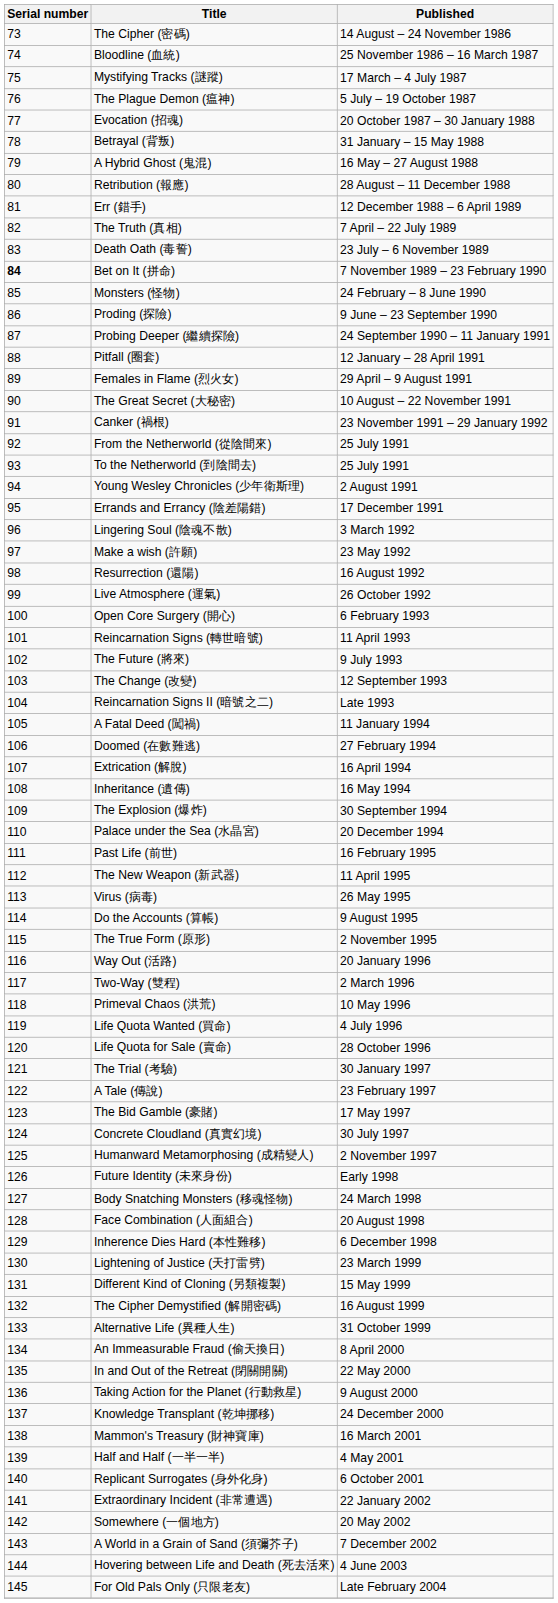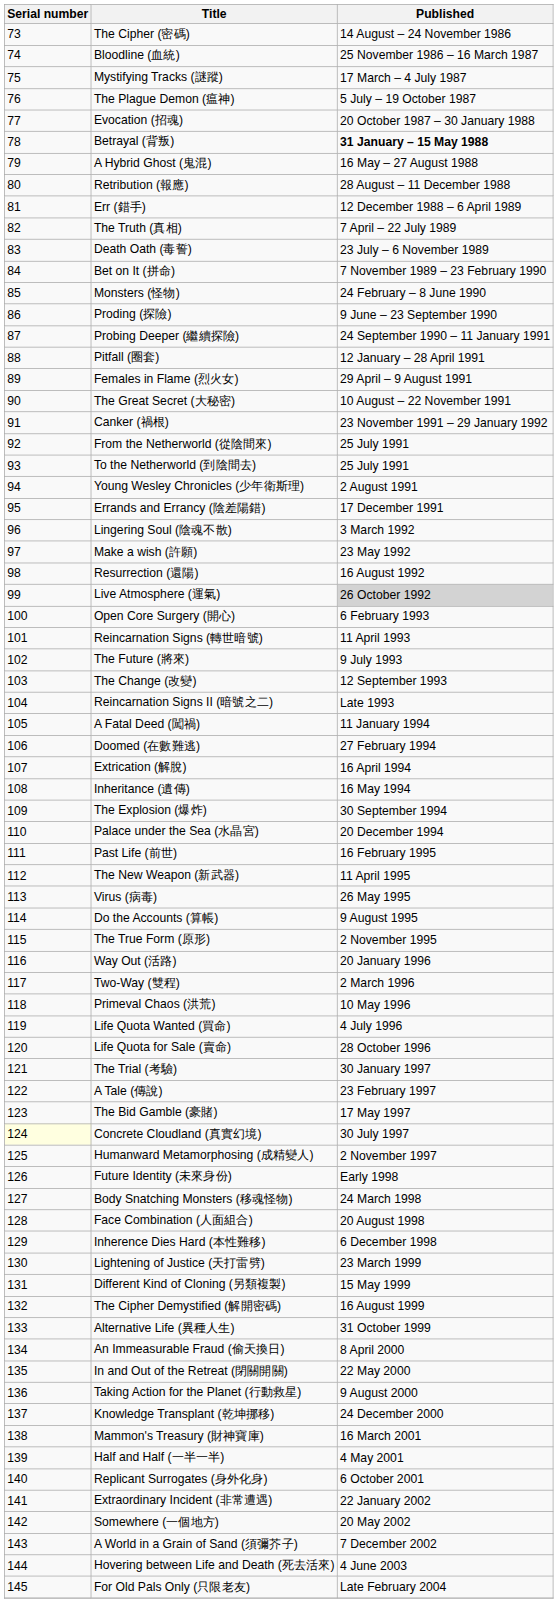(412, 142) normal -> (414, 142) bold
(14, 271) bold -> (14, 271) normal
(385, 595) no background -> (385, 595) lightgrey background
(17, 1134) no background -> (17, 1134) lightyellow background
